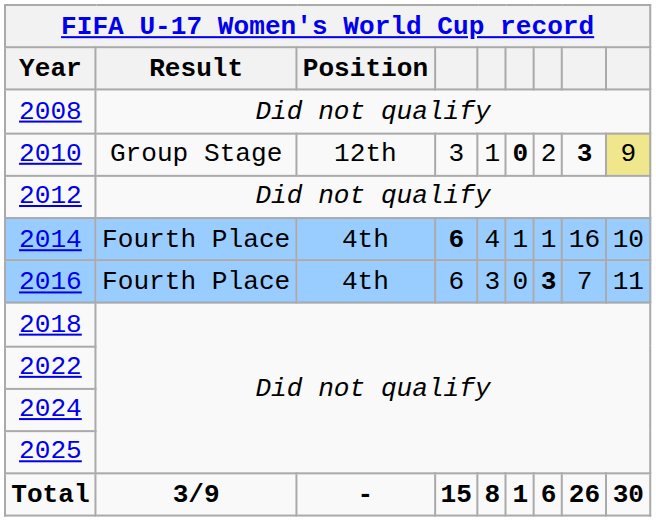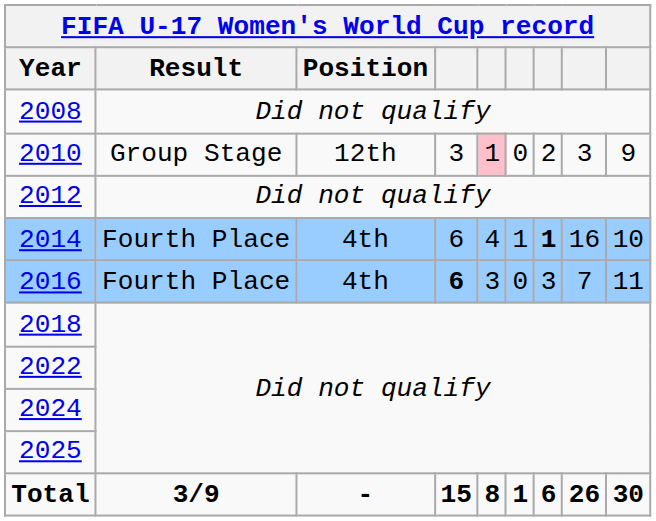(492, 154) no background -> (492, 154) pink background
(520, 154) bold -> (520, 154) normal
(585, 154) bold -> (585, 154) normal
(628, 154) khaki background -> (628, 154) no background
(456, 239) bold -> (456, 239) normal
(549, 239) normal -> (549, 239) bold
(456, 282) normal -> (456, 282) bold
(549, 282) bold -> (549, 282) normal
